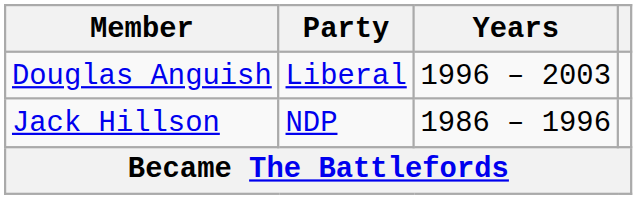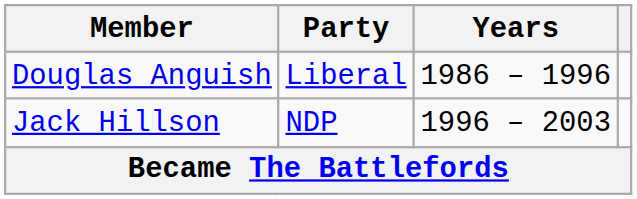(516, 76) 1996 – 2003 -> (516, 76) 1986 – 1996
(516, 123) 1986 – 1996 -> (516, 123) 1996 – 2003
